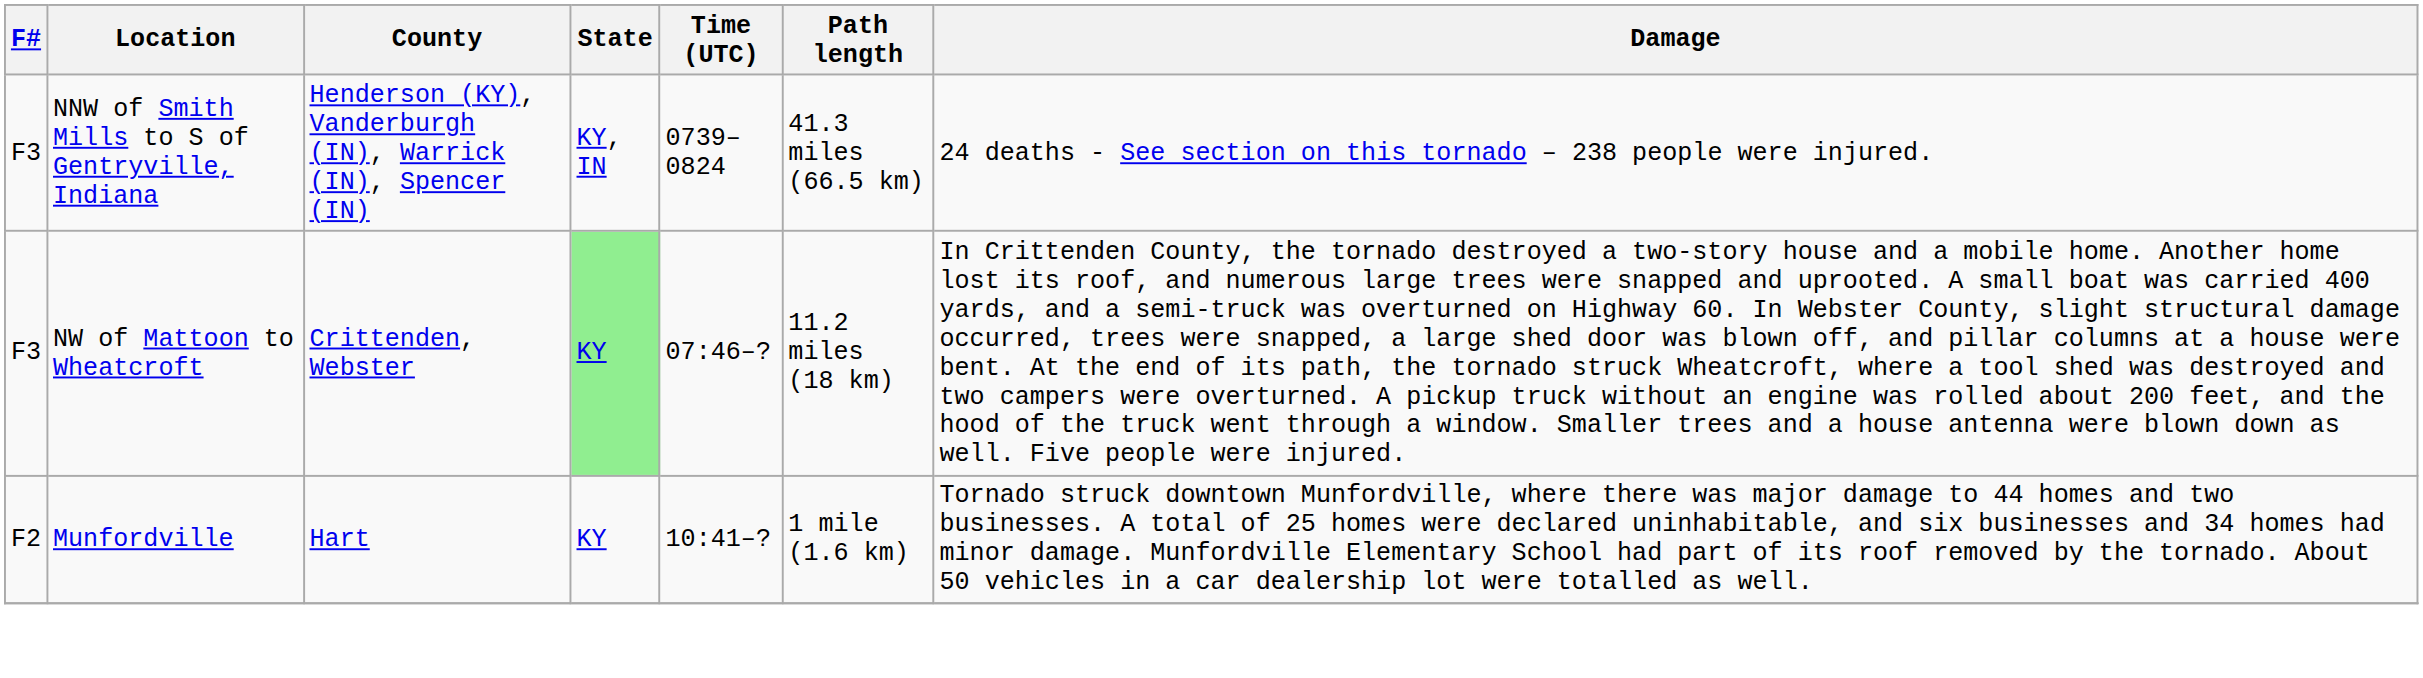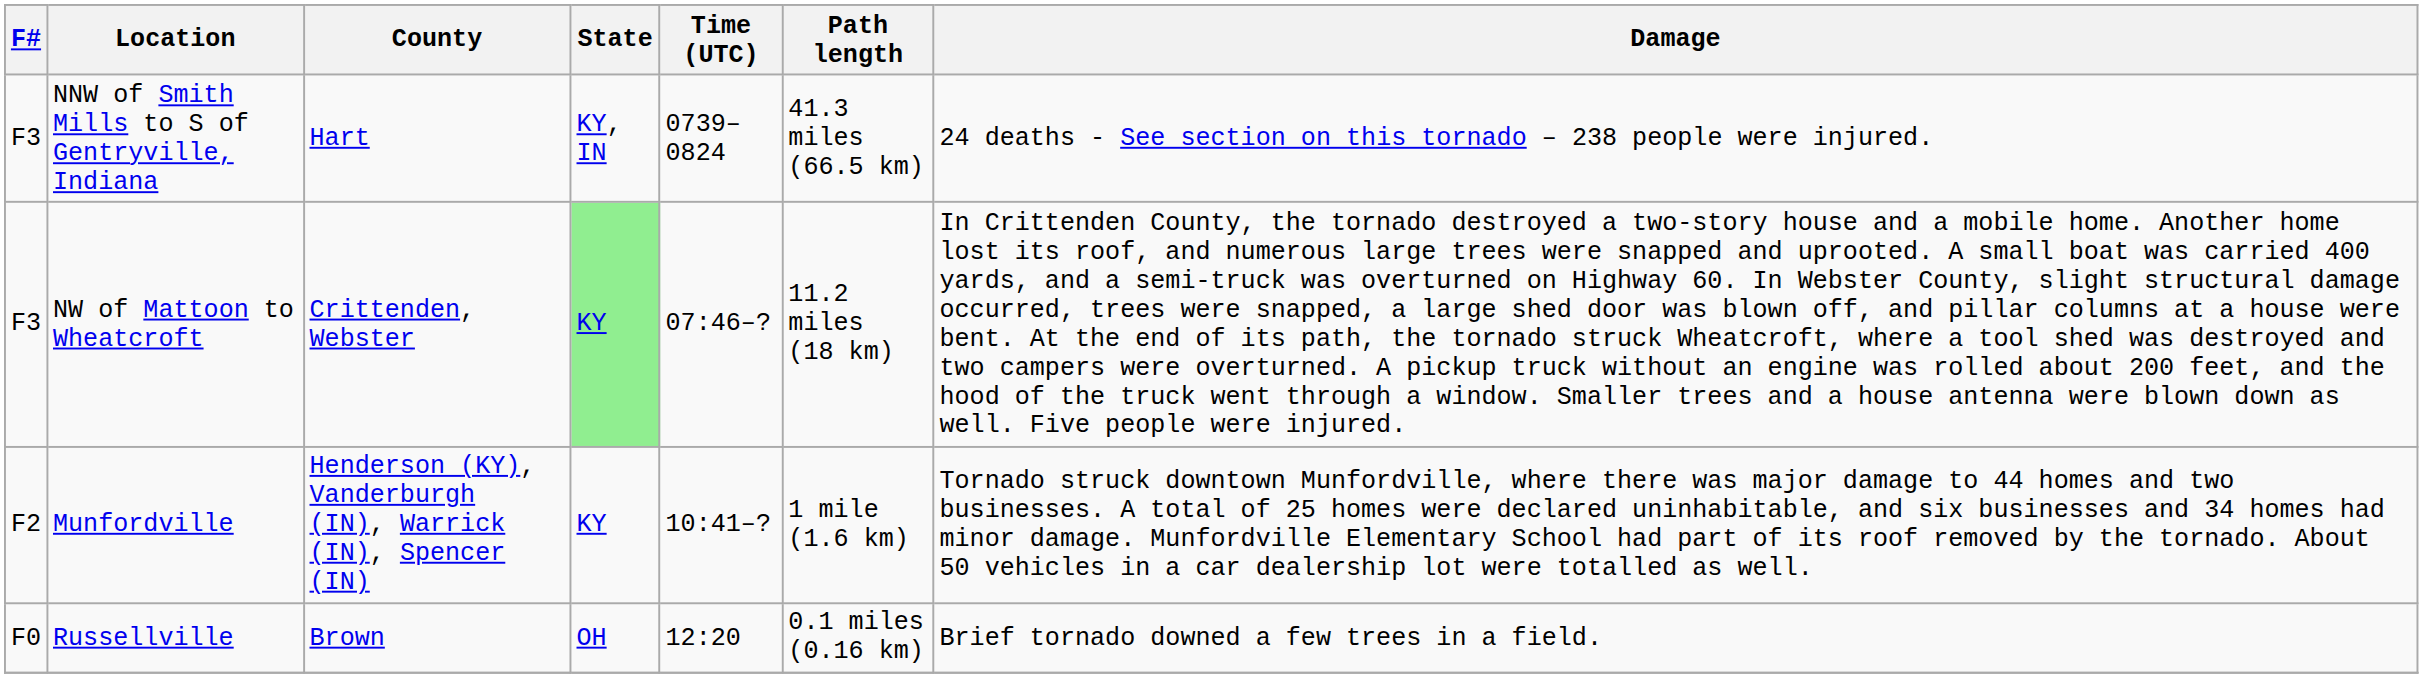(422, 153) Henderson (KY), Vanderburgh (IN), Warrick (IN), Spencer (IN) -> (340, 139) Hart
(340, 539) Hart -> (422, 524) Henderson (KY), Vanderburgh (IN), Warrick (IN), Spencer (IN)
+ row: (143, 638)
